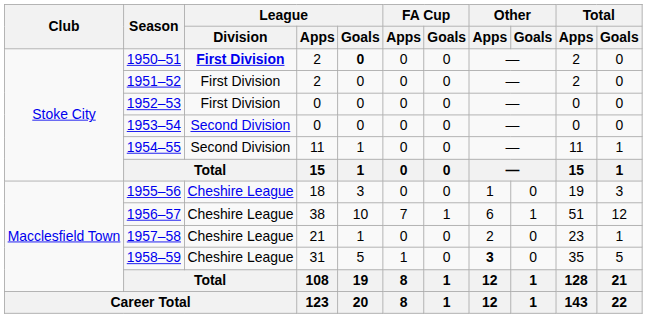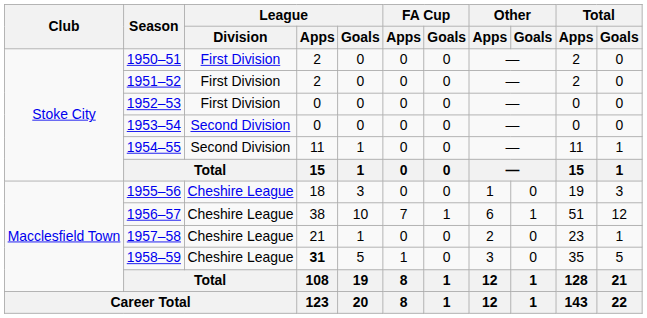(240, 59) bold -> (240, 59) normal
(360, 59) bold -> (360, 59) normal
(317, 258) normal -> (317, 258) bold
(490, 258) bold -> (490, 258) normal
